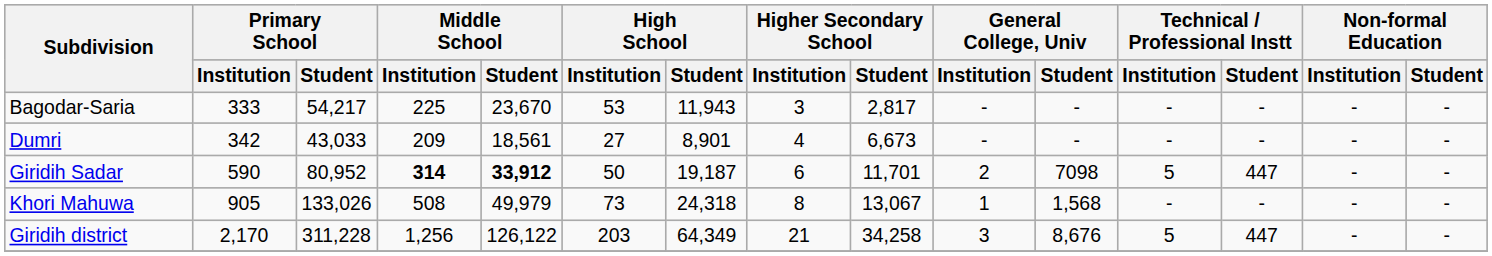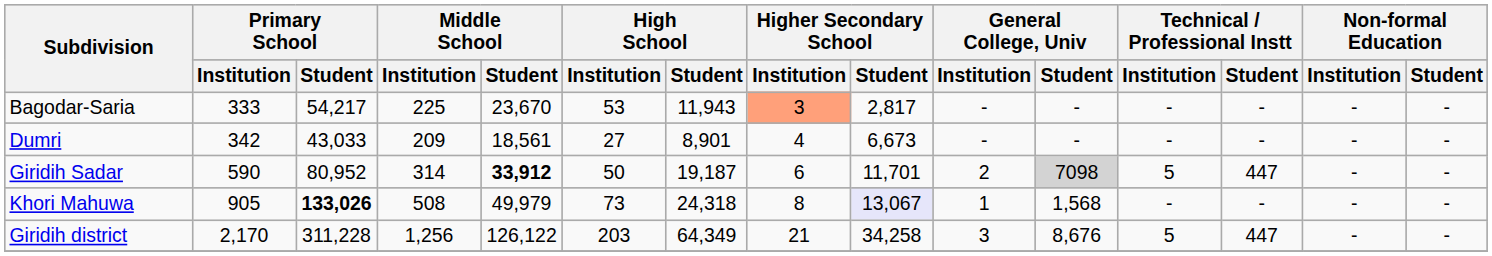(799, 108) no background -> (799, 108) lightsalmon background
(429, 172) bold -> (429, 172) normal
(1077, 172) no background -> (1077, 172) lightgrey background
(337, 204) normal -> (337, 204) bold
(892, 204) no background -> (892, 204) lavender background
